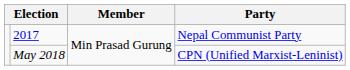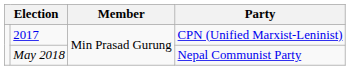(239, 34) Nepal Communist Party -> (260, 34) CPN (Unified Marxist-Leninist)
(260, 55) CPN (Unified Marxist-Leninist) -> (239, 55) Nepal Communist Party
